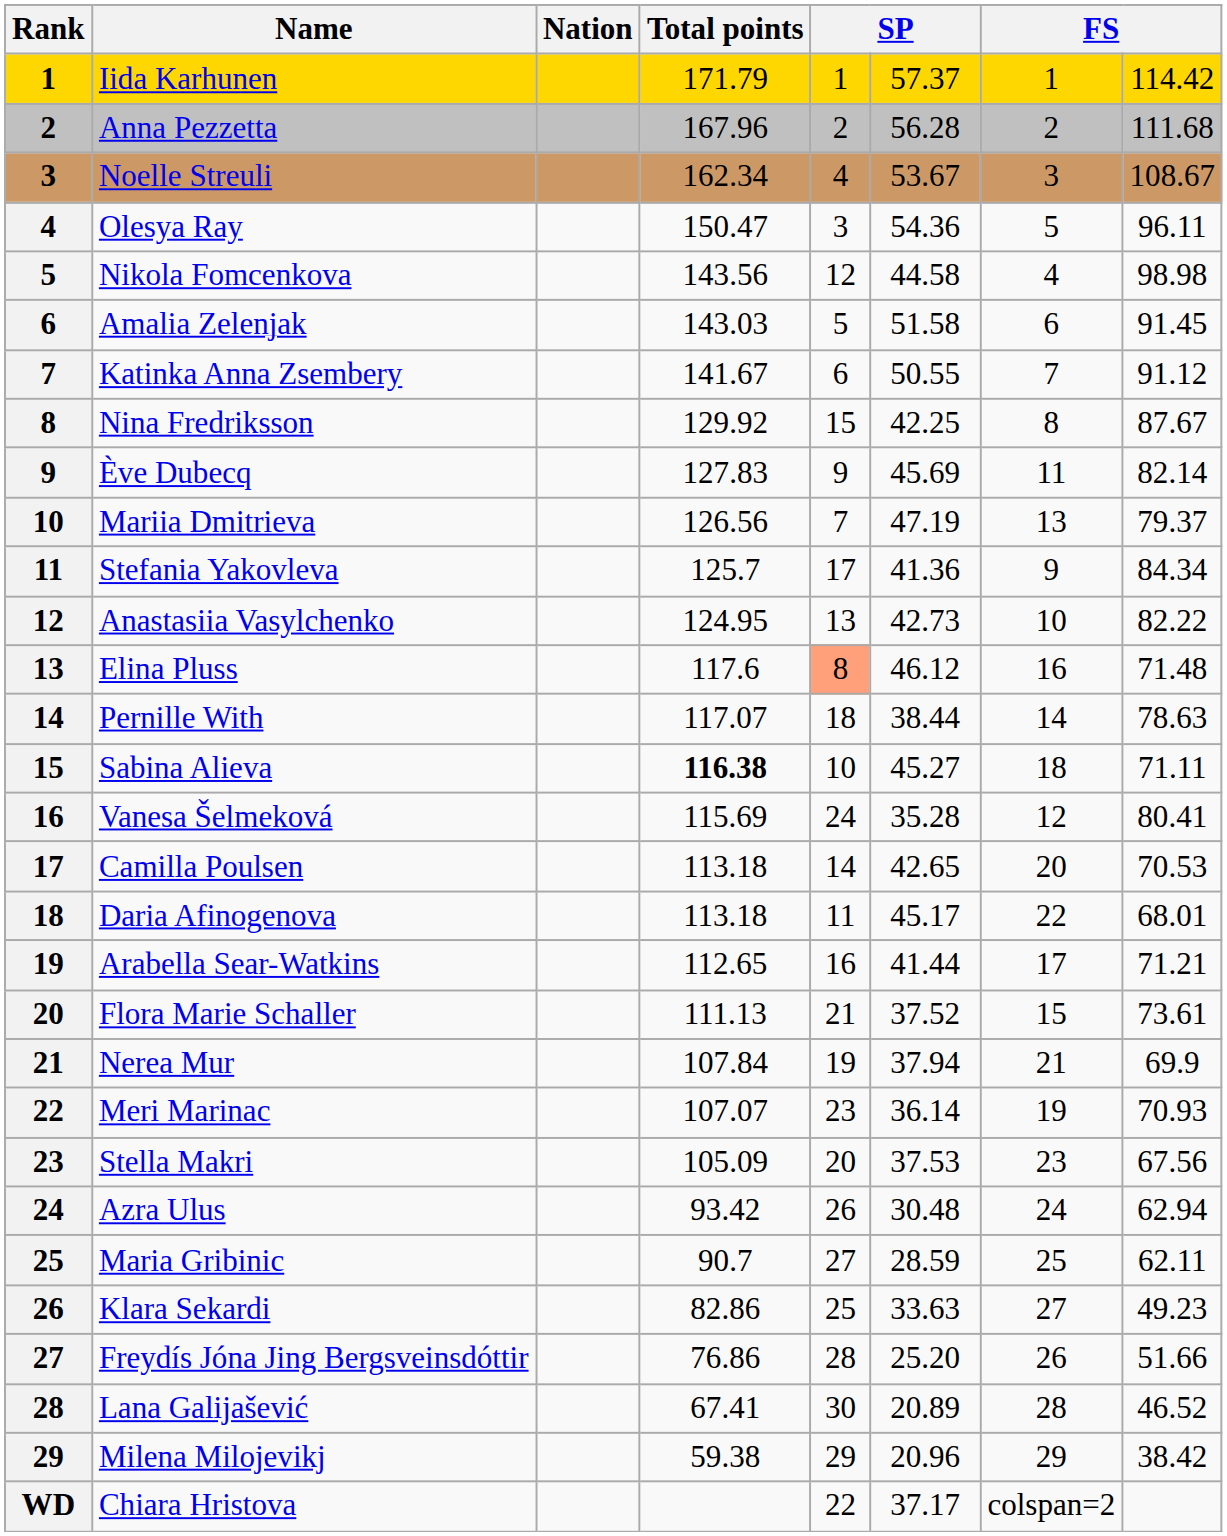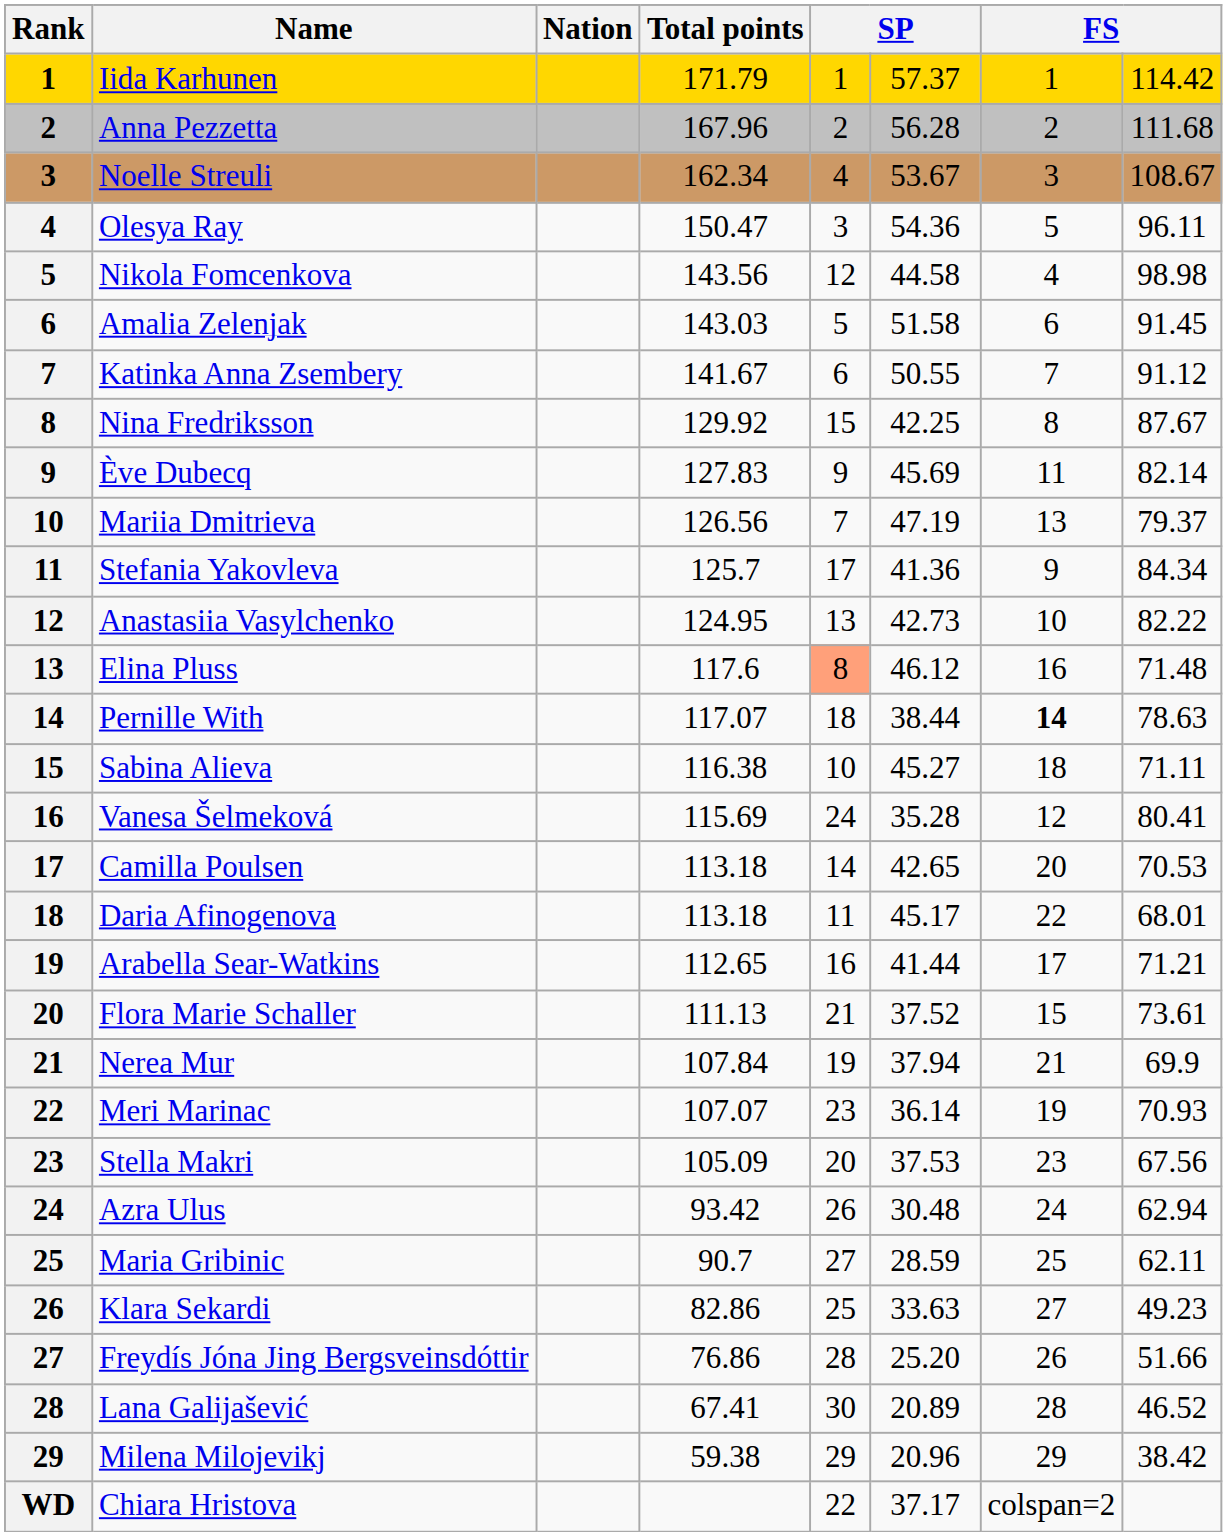(1051, 718) normal -> (1051, 718) bold
(725, 767) bold -> (725, 767) normal
